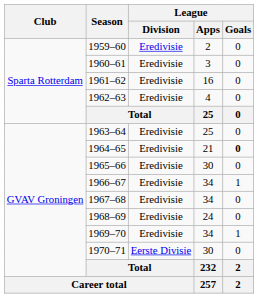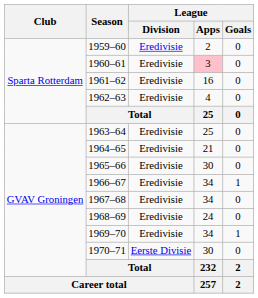(208, 64) no background -> (208, 64) pink background
(238, 149) bold -> (238, 149) normal
